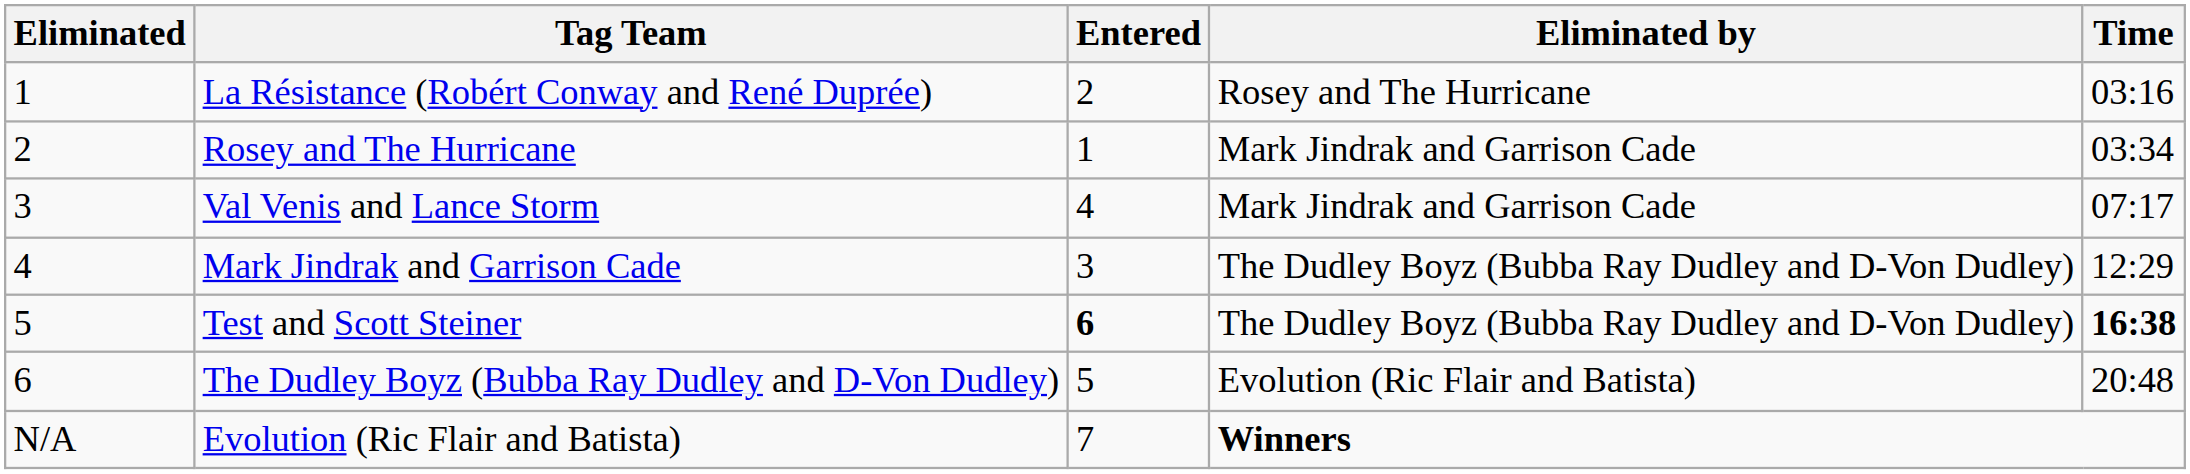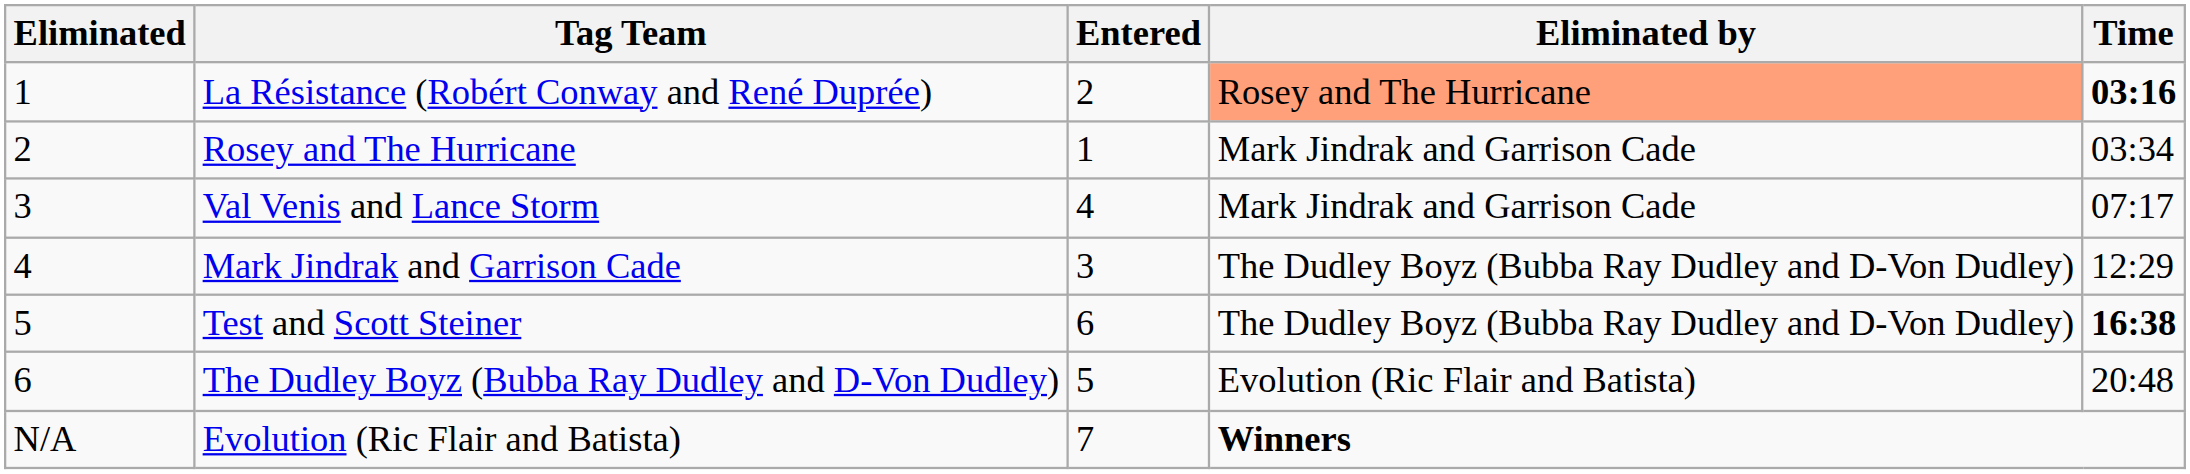(1404, 91) no background -> (1404, 91) lightsalmon background
(2133, 91) normal -> (2134, 91) bold
(1085, 322) bold -> (1085, 322) normal
